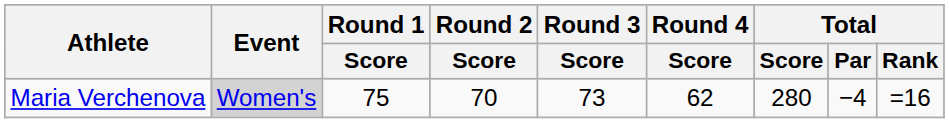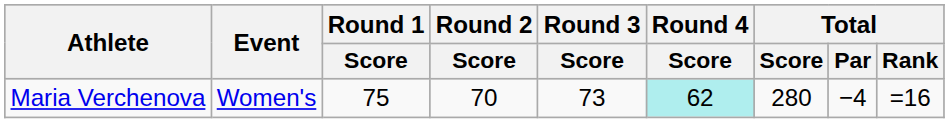(267, 99) lightgrey background -> (267, 99) no background
(700, 99) no background -> (700, 99) paleturquoise background
